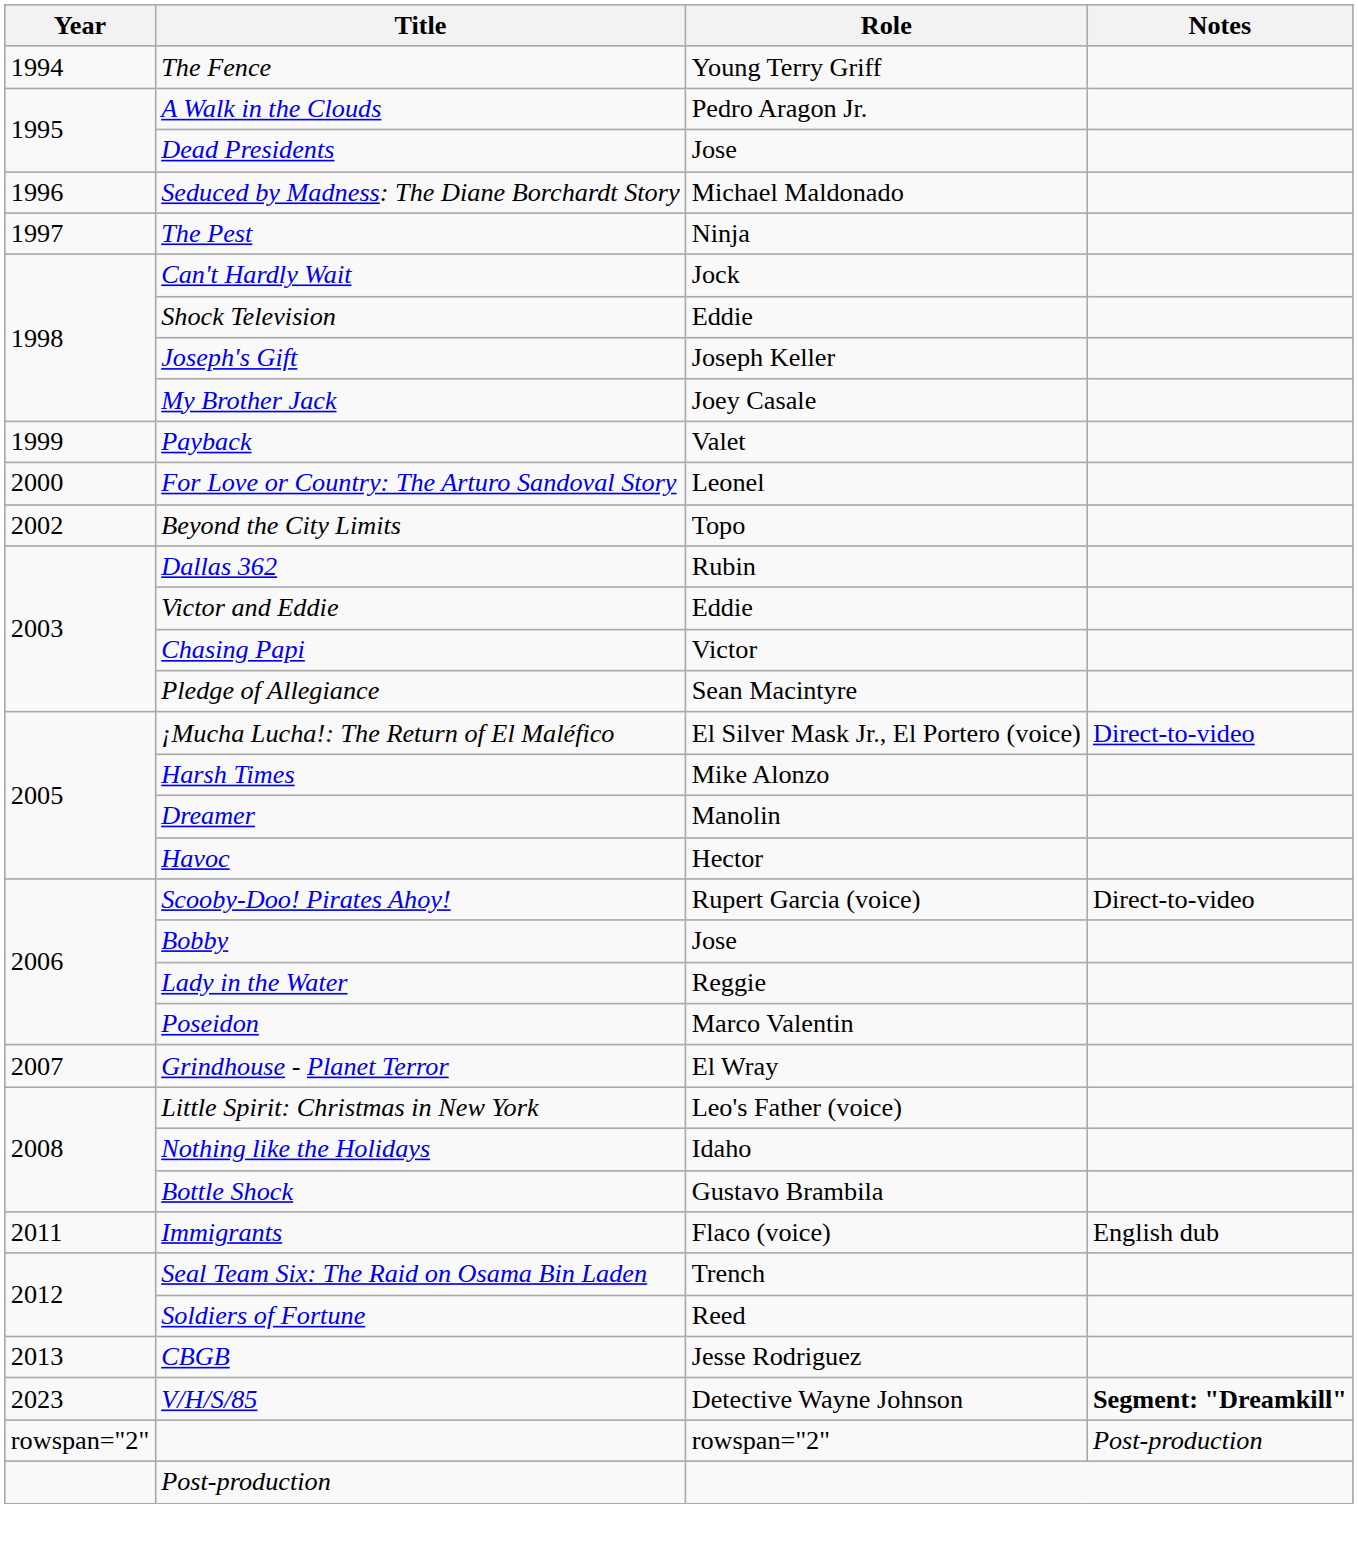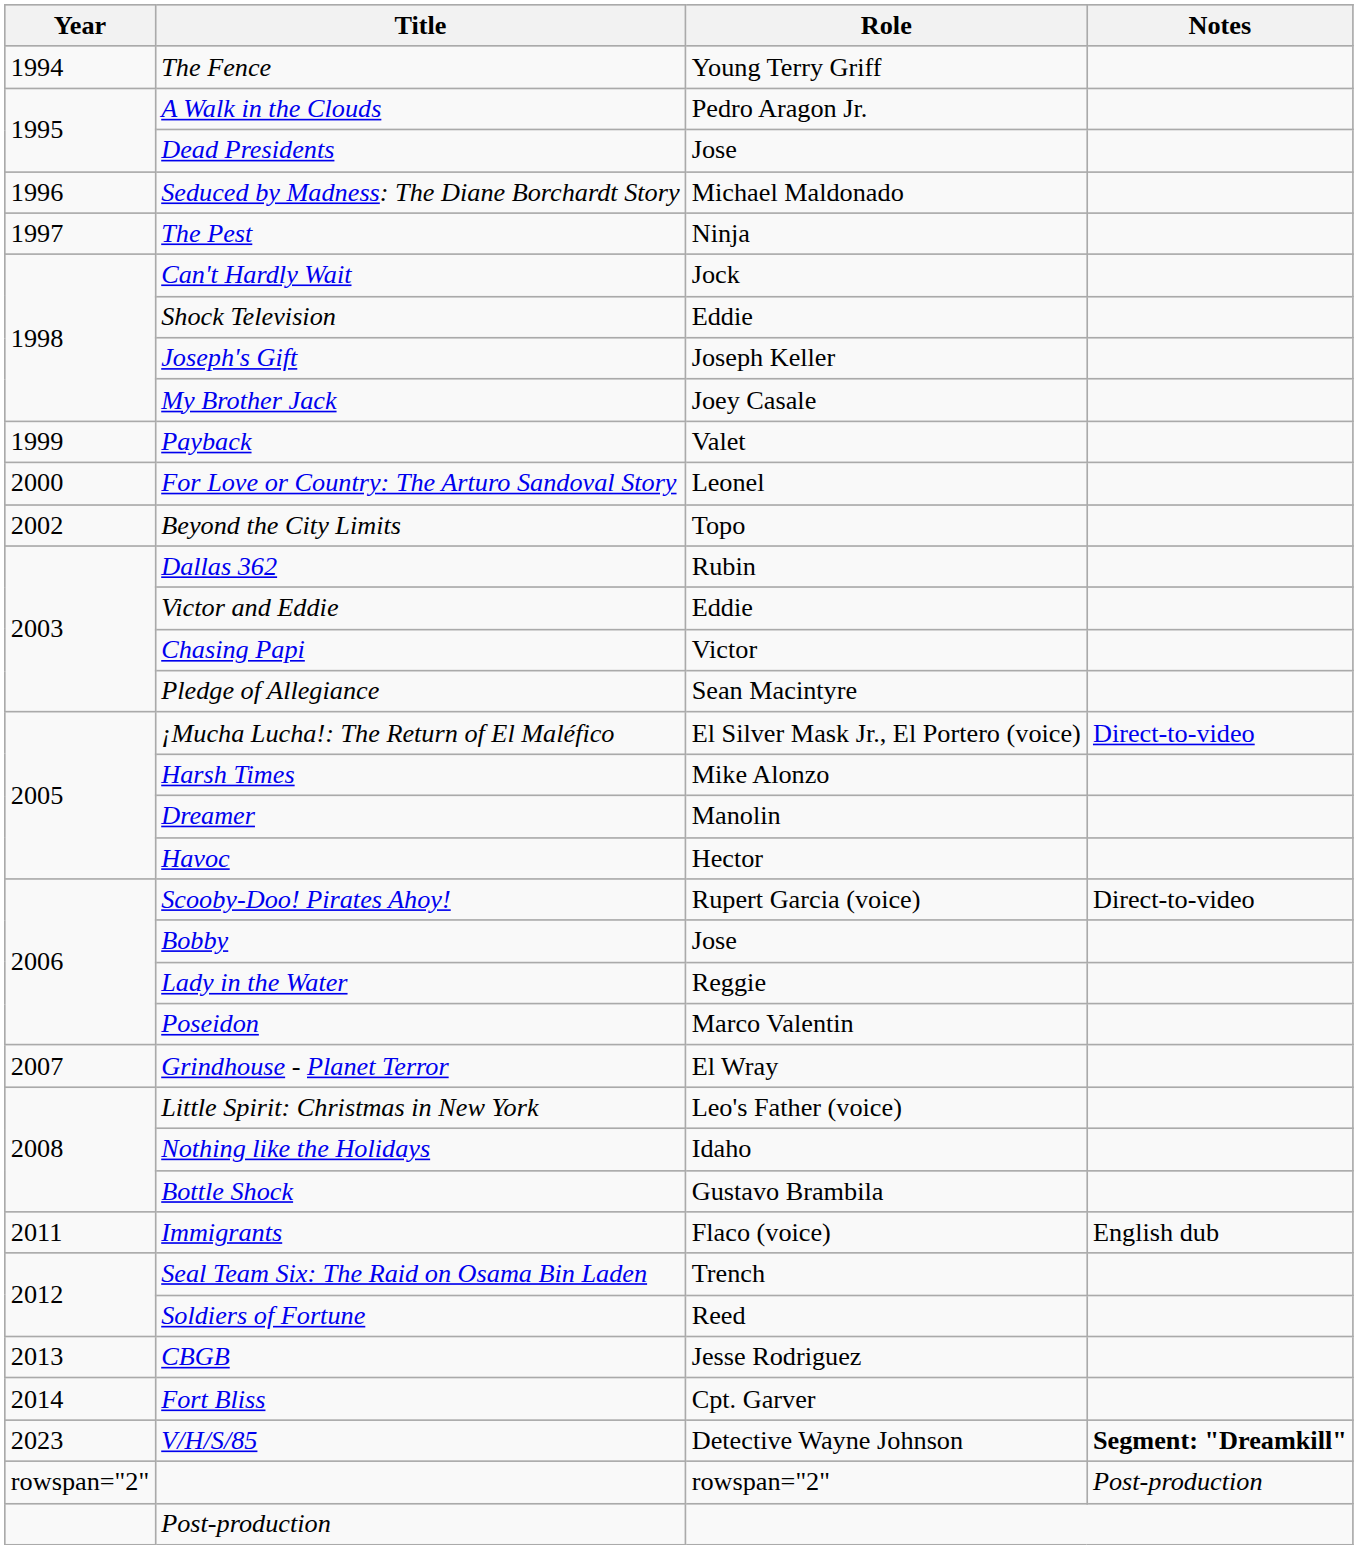+ row: (213, 1398)
